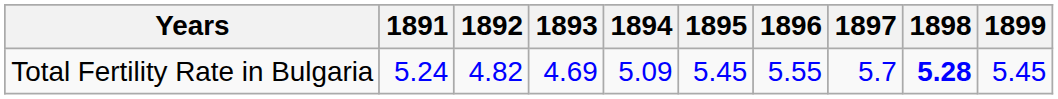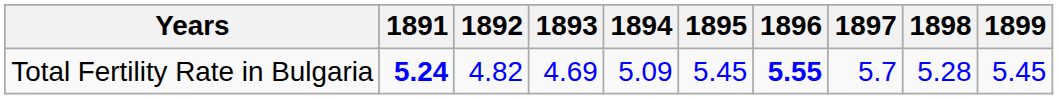(421, 70) normal -> (421, 70) bold
(795, 70) normal -> (795, 70) bold
(944, 70) bold -> (944, 70) normal
